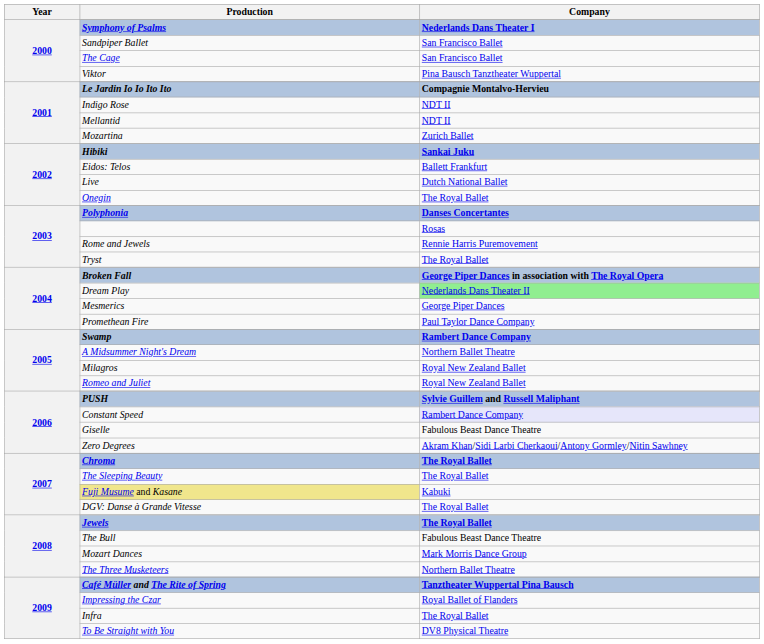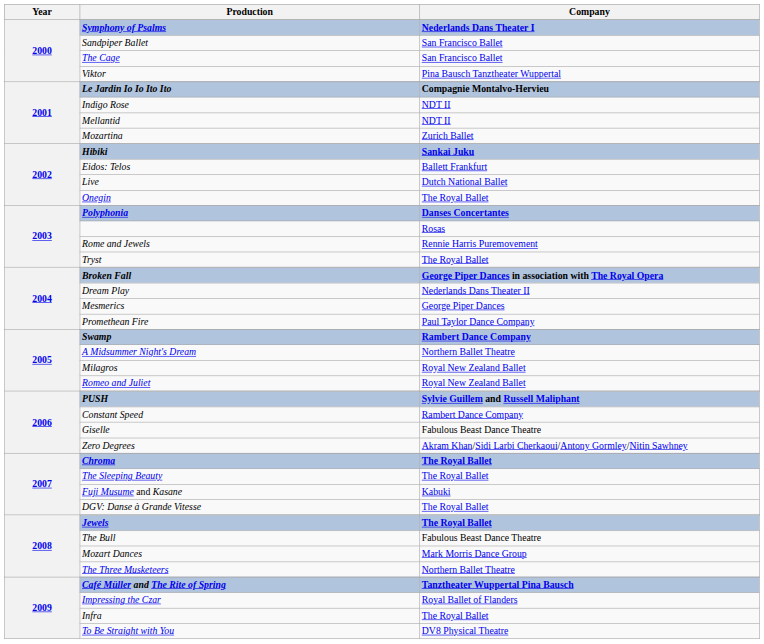(476, 290) lightgreen background -> (476, 290) no background
(472, 414) lavender background -> (472, 414) no background
(132, 492) khaki background -> (132, 492) no background
